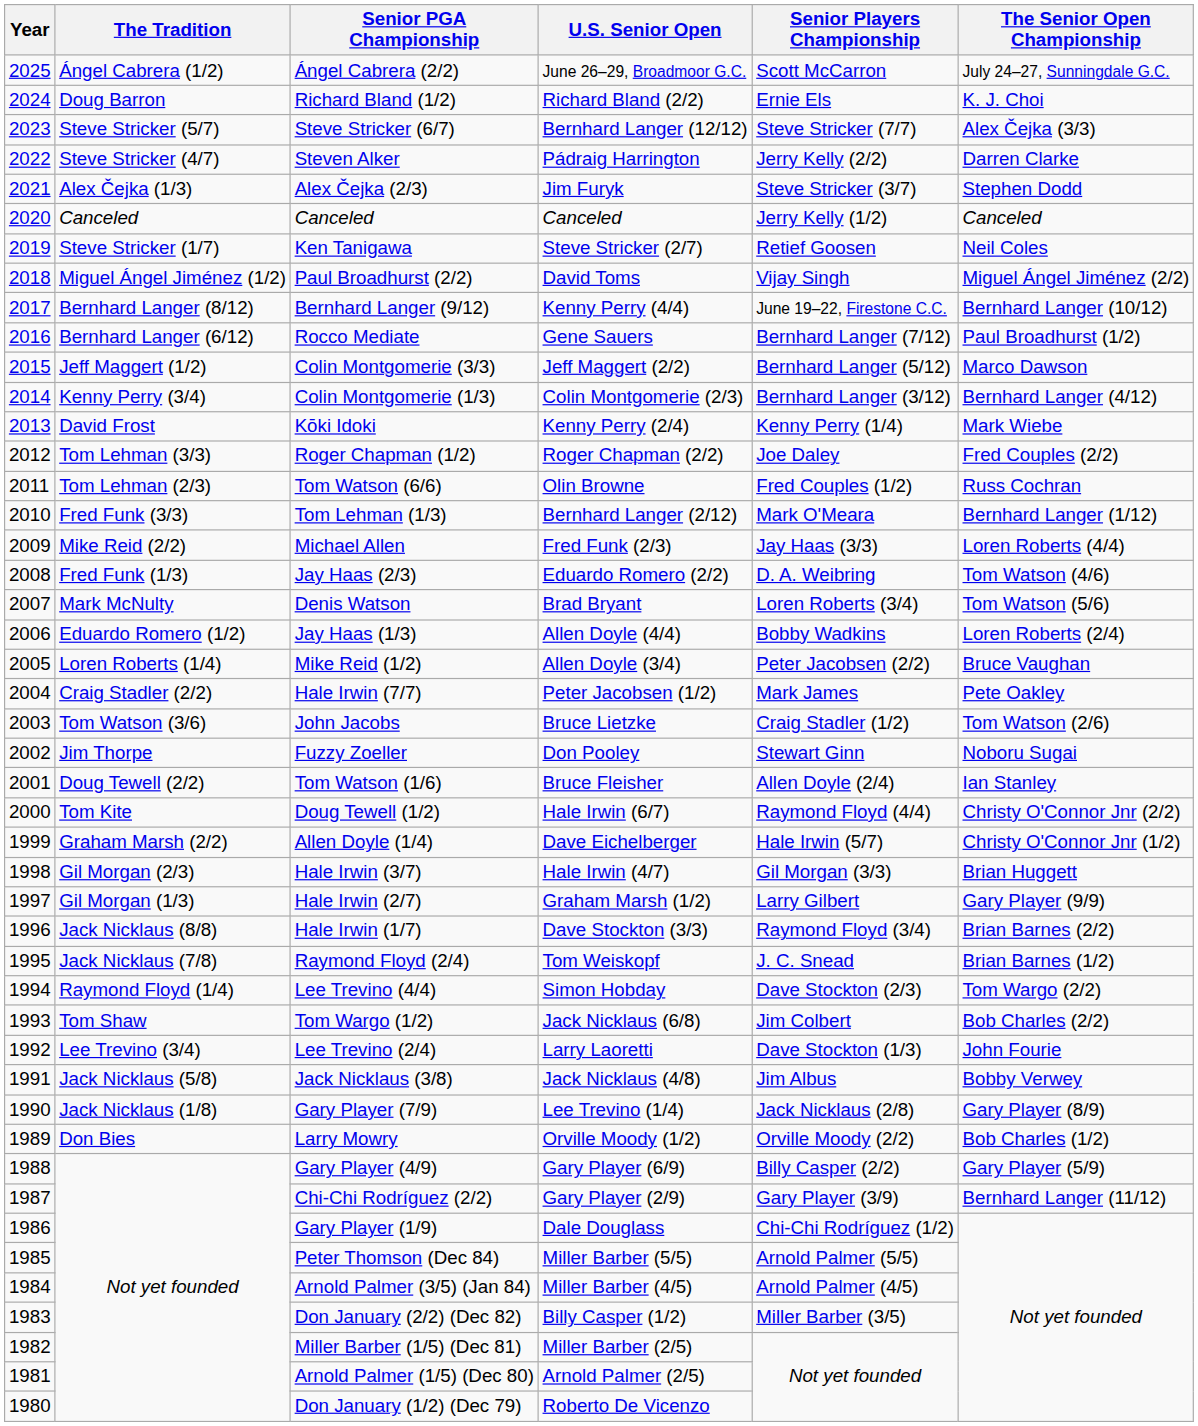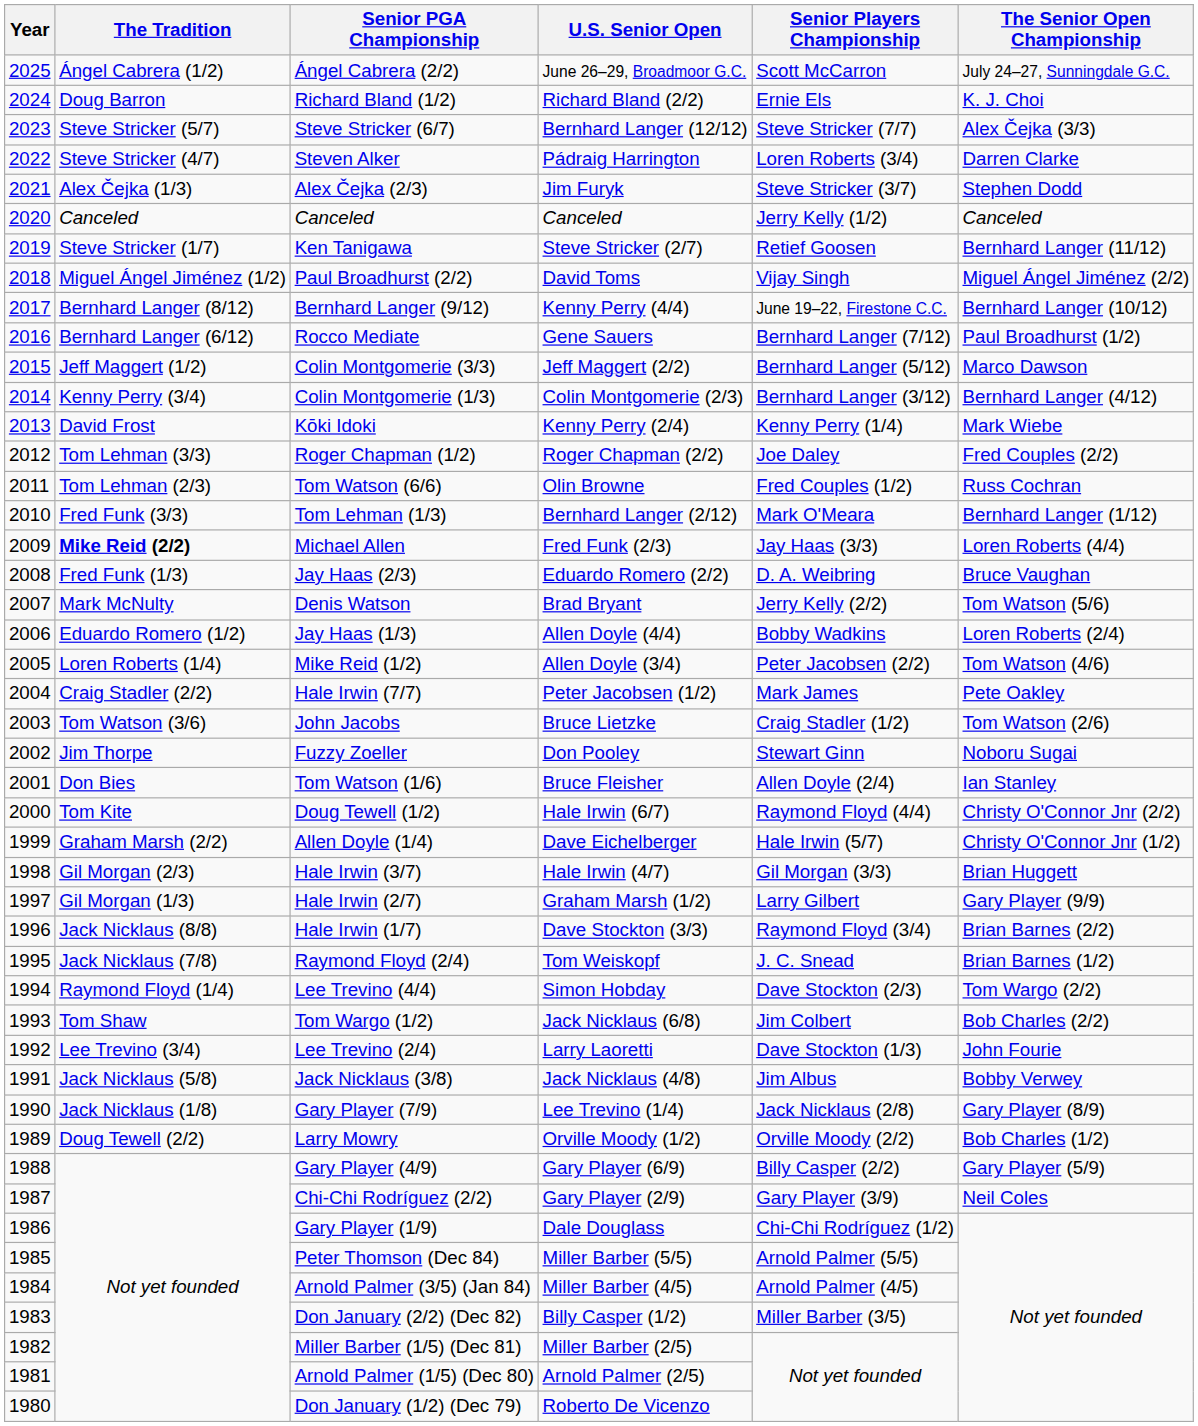(822, 159) Jerry Kelly (2/2) -> (837, 159) Loren Roberts (3/4)
(1005, 248) Neil Coles -> (1064, 248) Bernhard Langer (11/12)
(123, 545) normal -> (125, 545) bold
(1036, 574) Tom Watson (4/6) -> (1026, 574) Bruce Vaughan
(837, 604) Loren Roberts (3/4) -> (822, 604) Jerry Kelly (2/2)
(1026, 663) Bruce Vaughan -> (1036, 663) Tom Watson (4/6)
(132, 782) Doug Tewell (2/2) -> (97, 782) Don Bies
(97, 1138) Don Bies -> (132, 1138) Doug Tewell (2/2)
(1064, 1198) Bernhard Langer (11/12) -> (1005, 1198) Neil Coles
